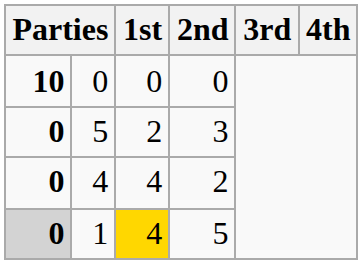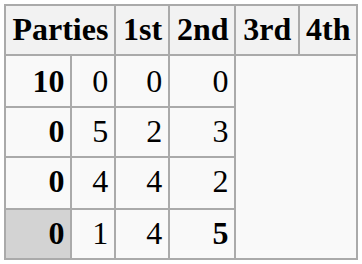(154, 232) gold background -> (154, 232) no background
(221, 232) normal -> (221, 232) bold
